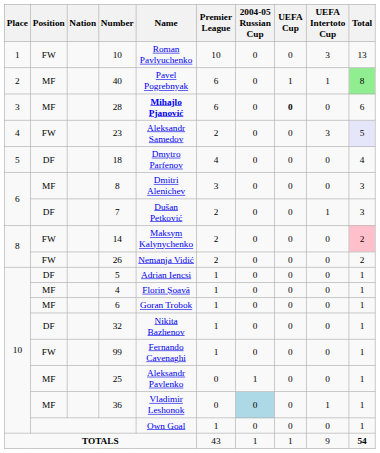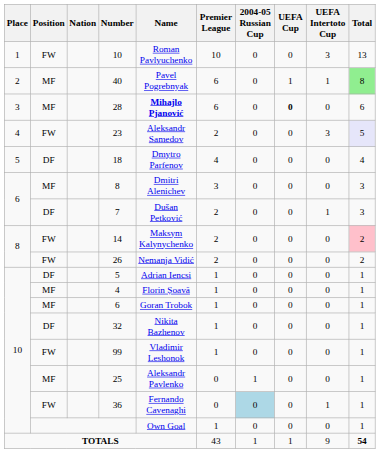(166, 352) Fernando Cavenaghi -> (166, 352) Vladimir Leshonok
(49, 405) MF -> (49, 405) FW
(166, 405) Vladimir Leshonok -> (166, 405) Fernando Cavenaghi
